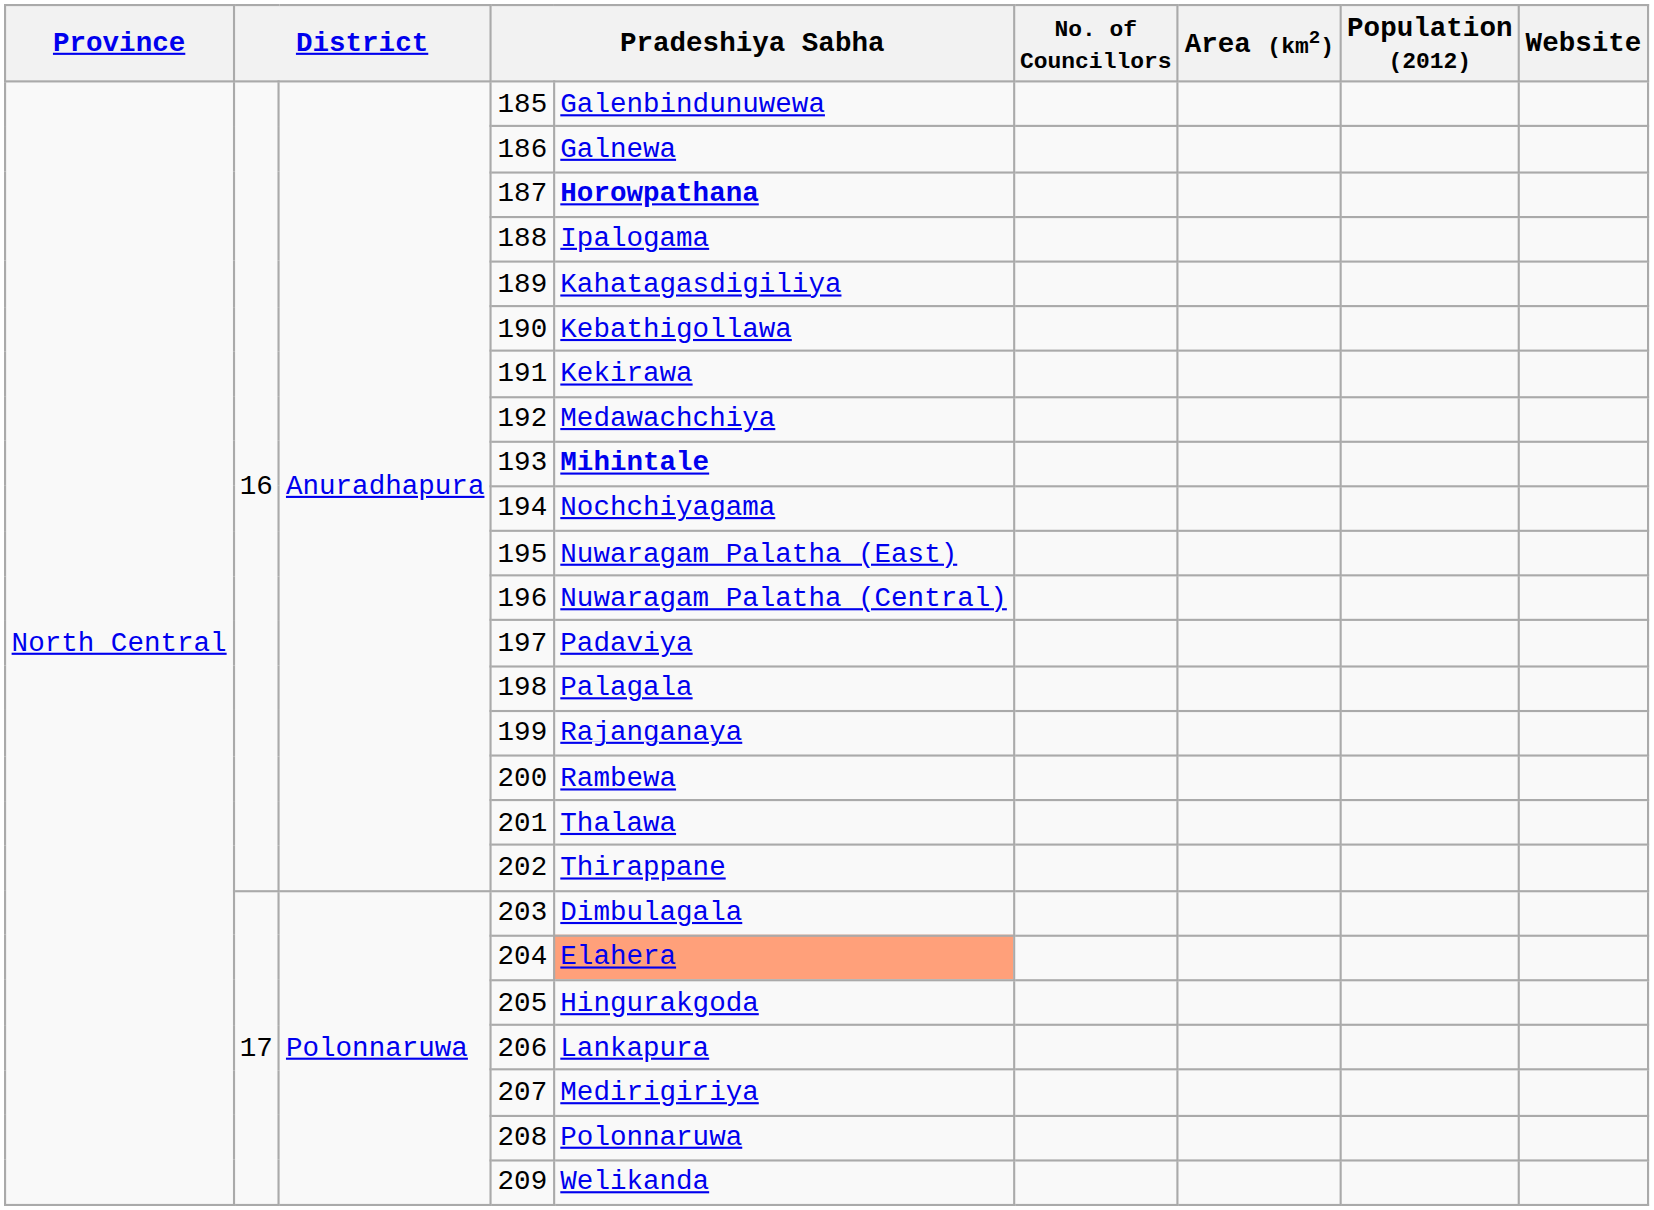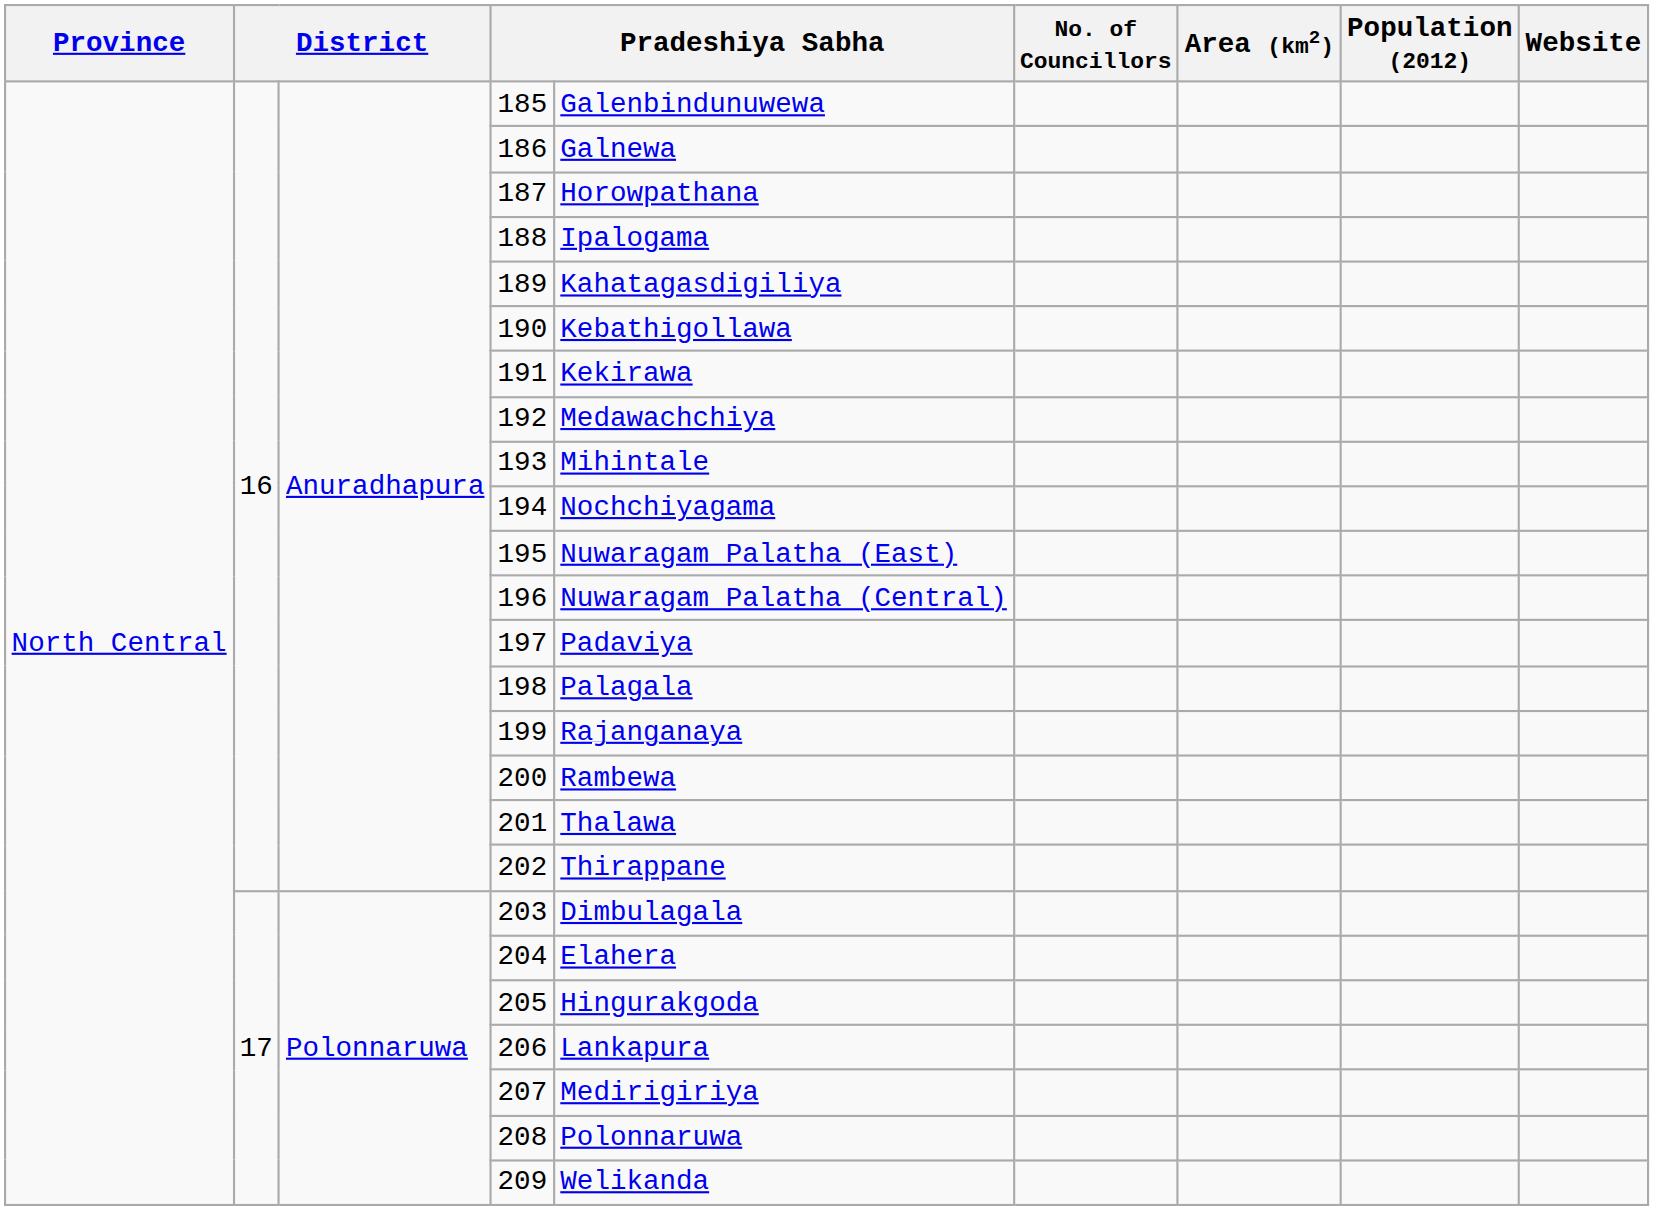(660, 194) bold -> (660, 194) normal
(635, 464) bold -> (635, 464) normal
(618, 958) lightsalmon background -> (618, 958) no background
